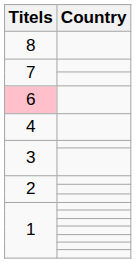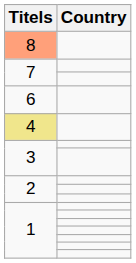(31, 45) no background -> (31, 45) lightsalmon background
(31, 99) pink background -> (31, 99) no background
(31, 126) no background -> (31, 126) khaki background
